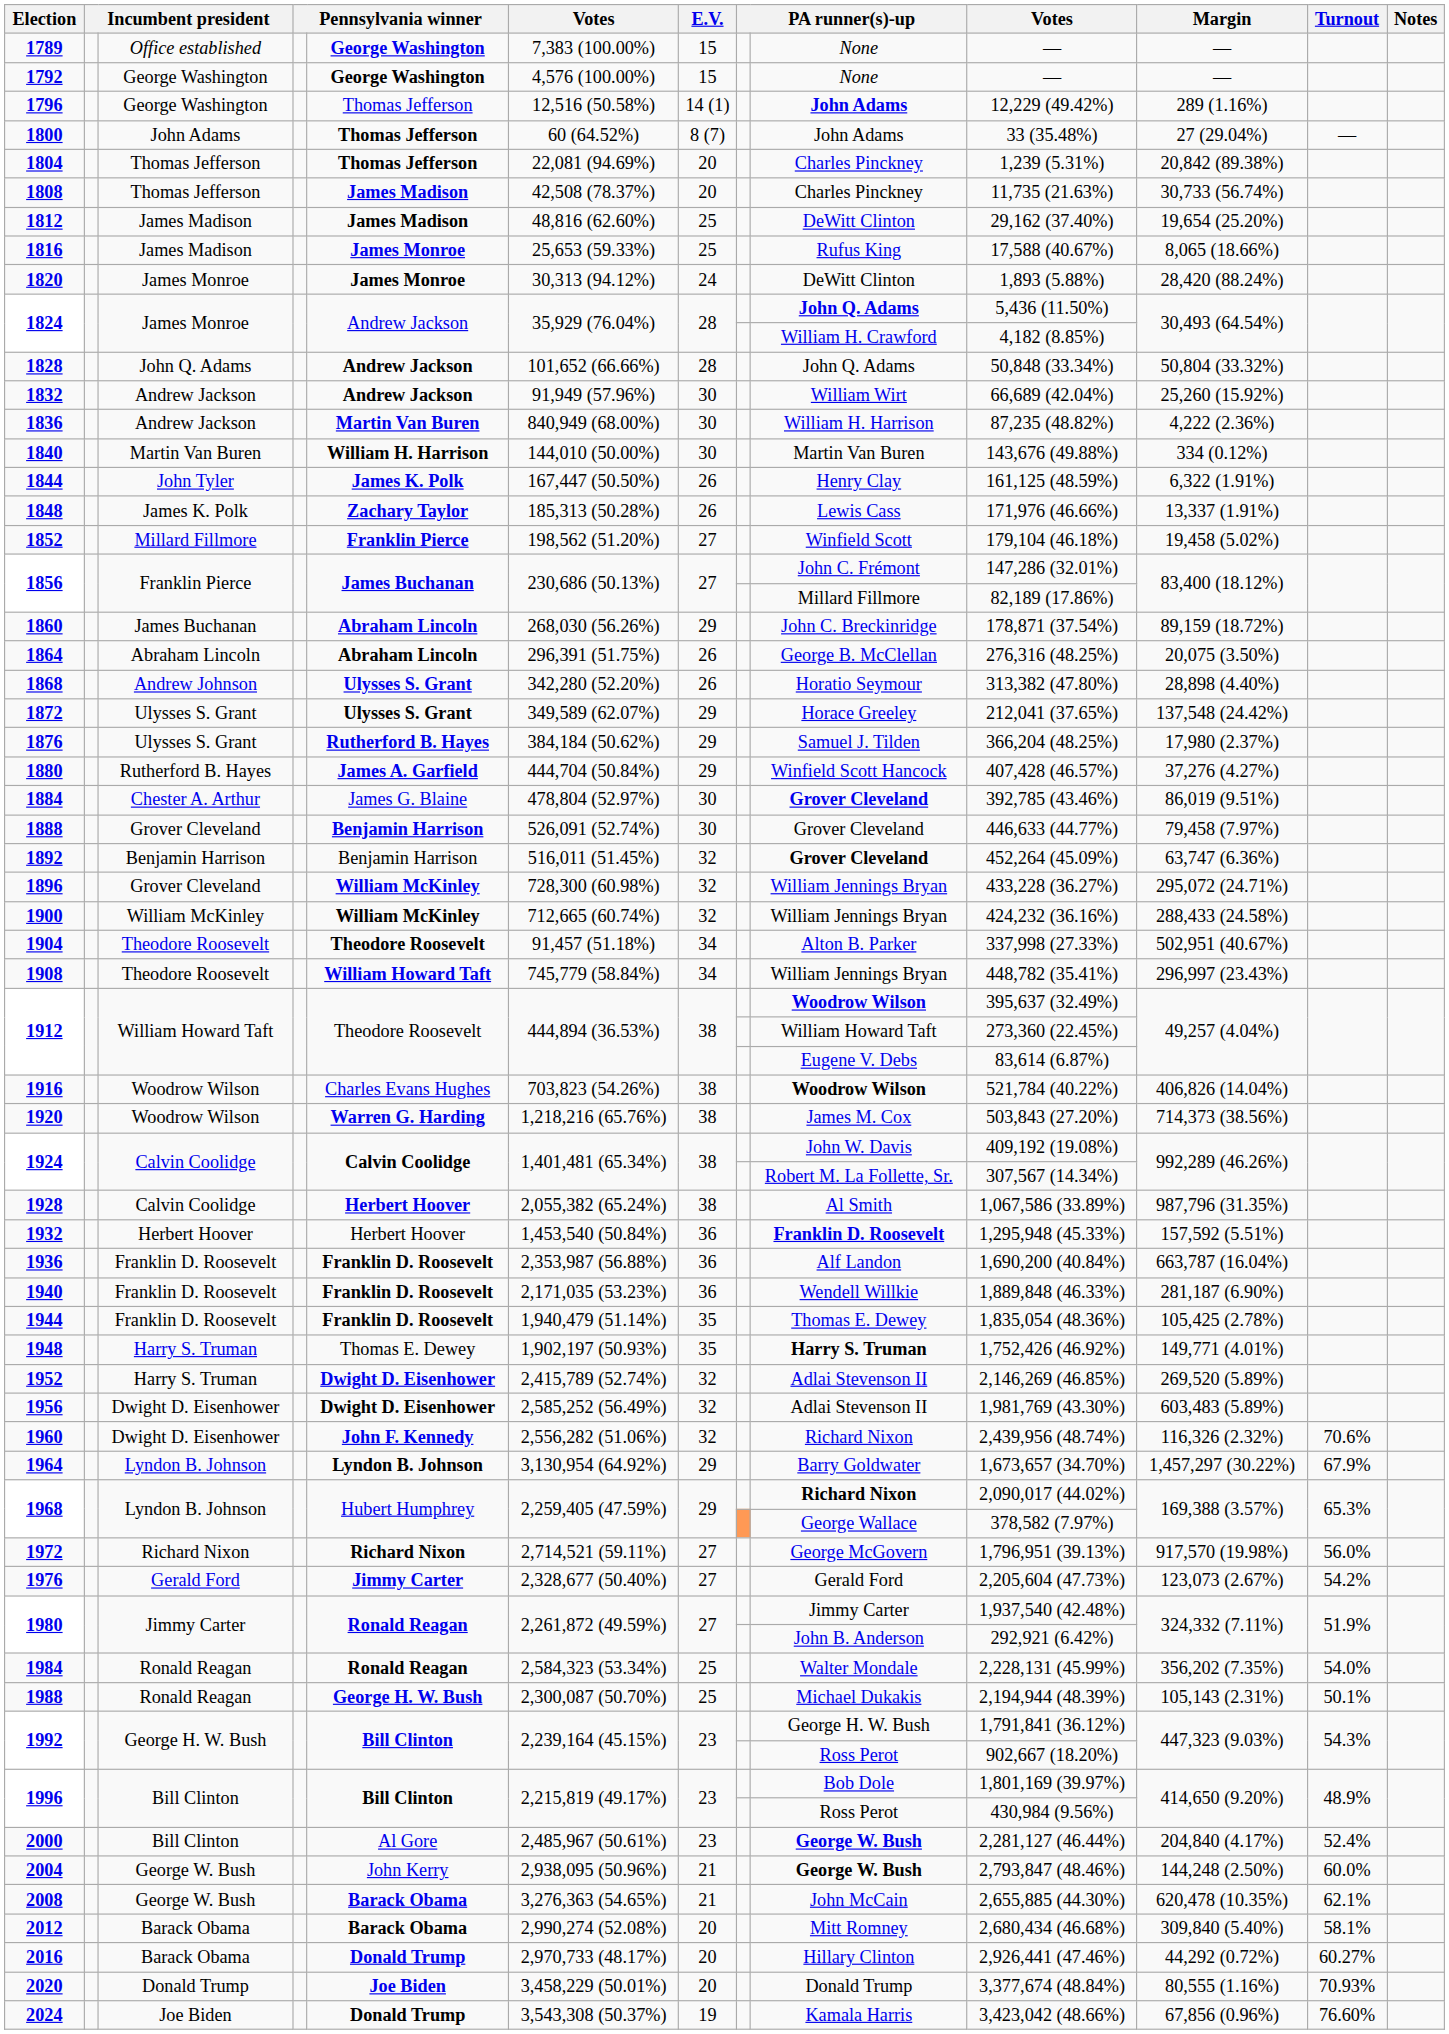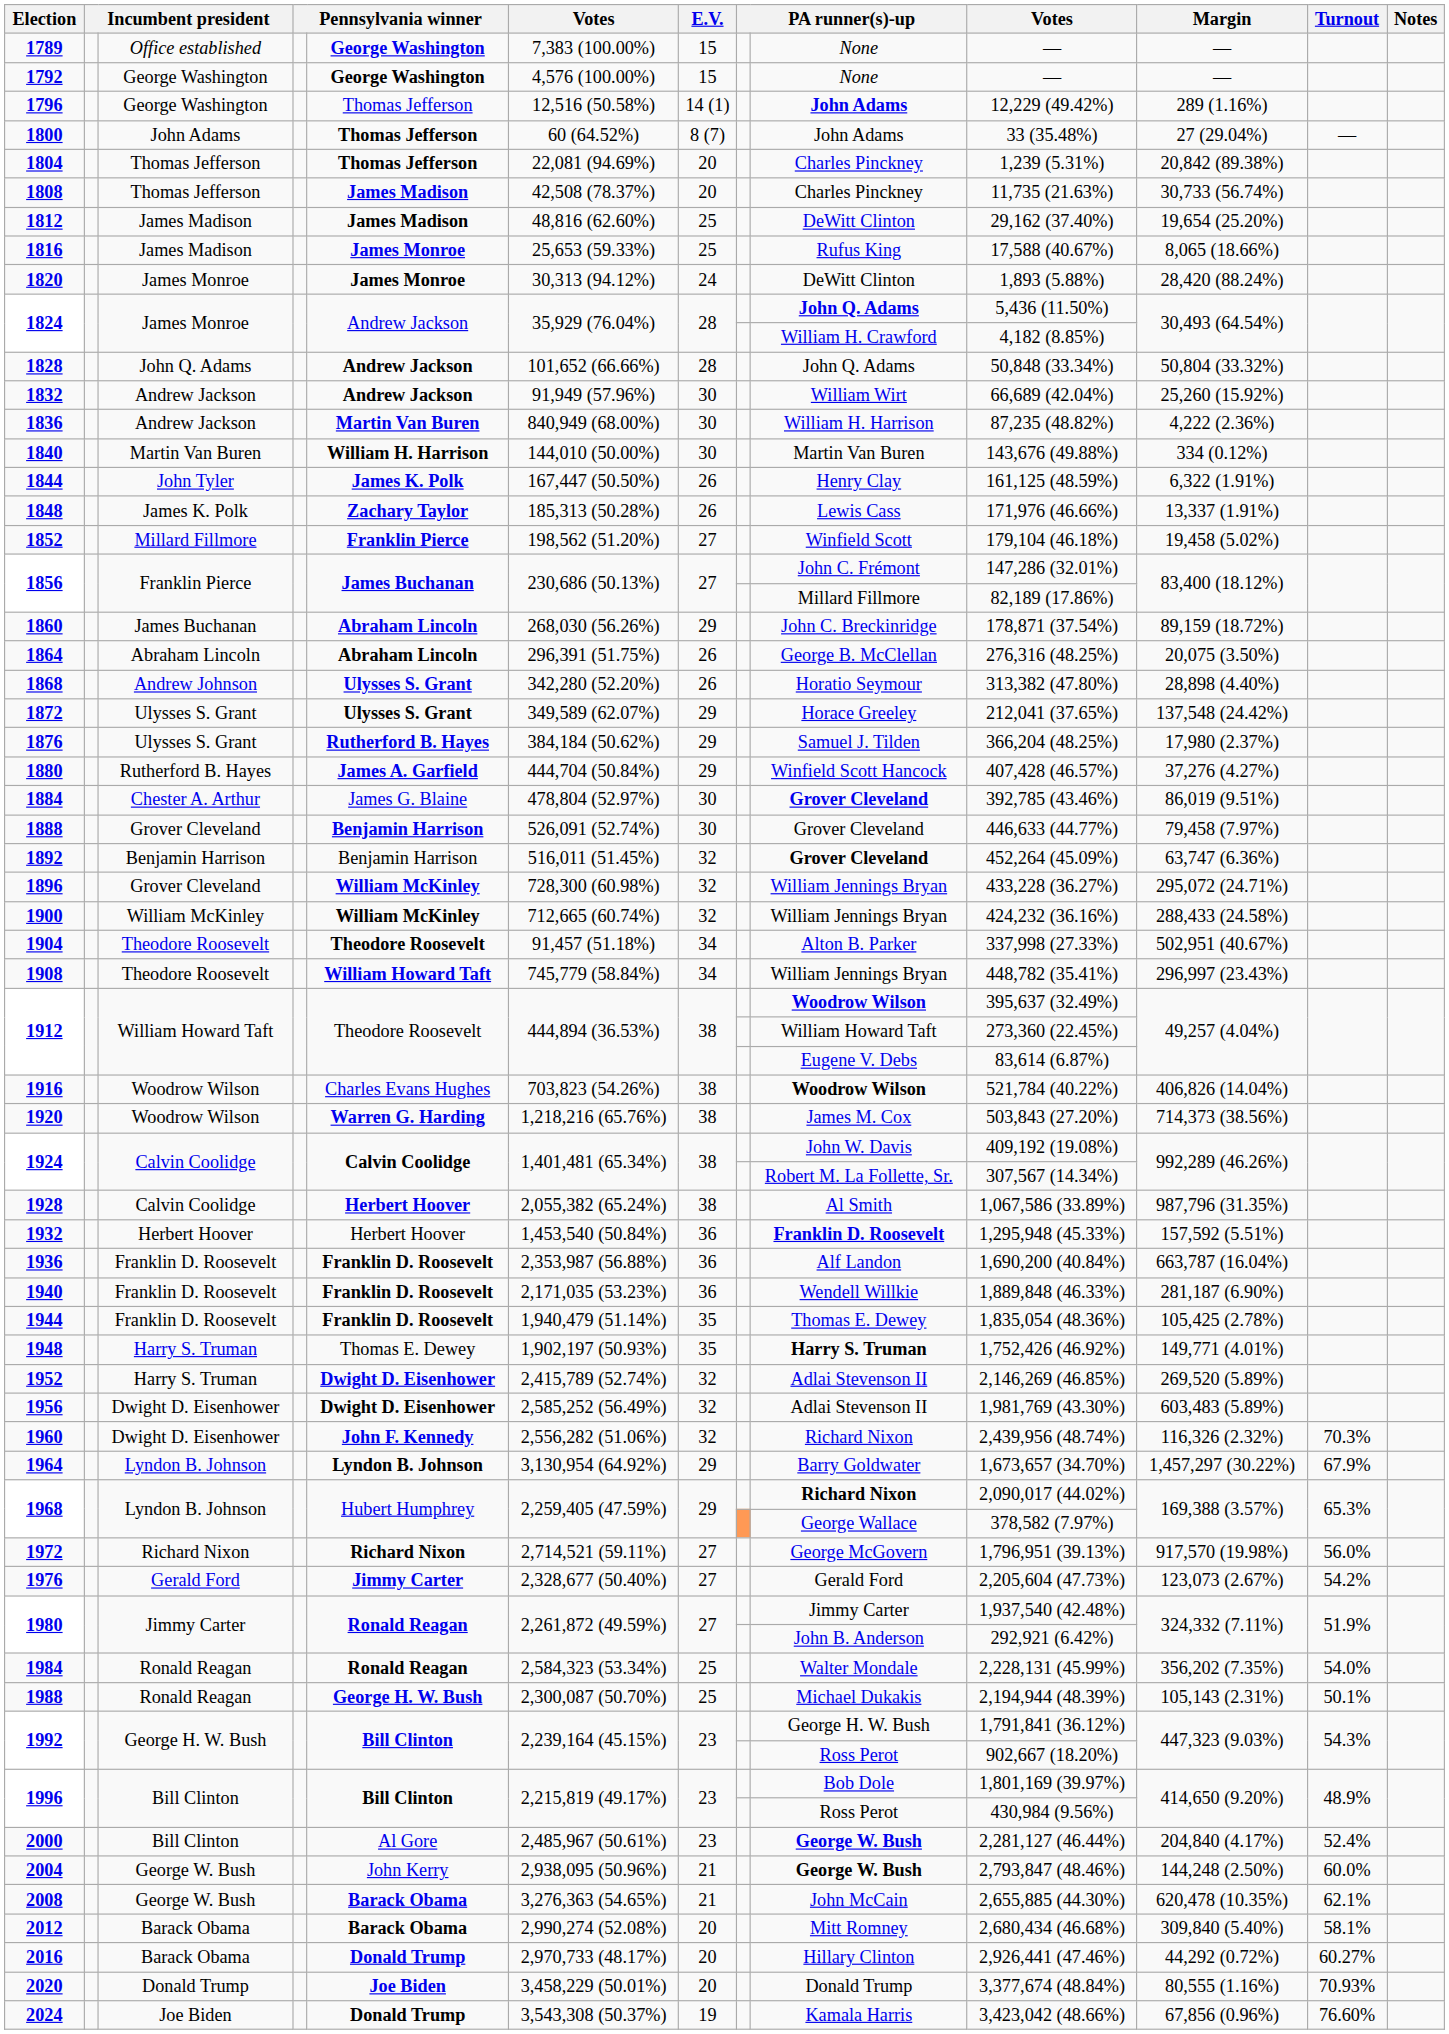(1347, 1436) 70.6% -> (1347, 1436) 70.3%
